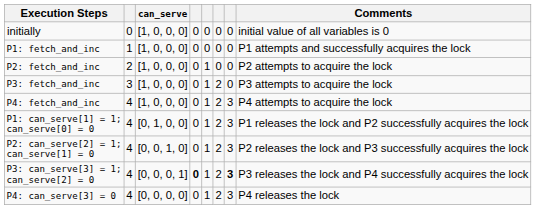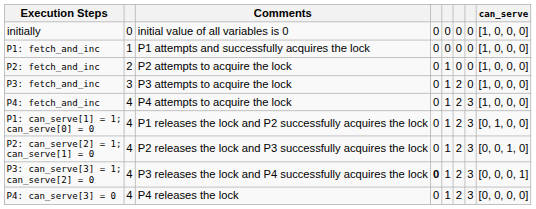columns swapped: (163, 13) <-> (383, 13)
(230, 174) bold -> (470, 174) normal
